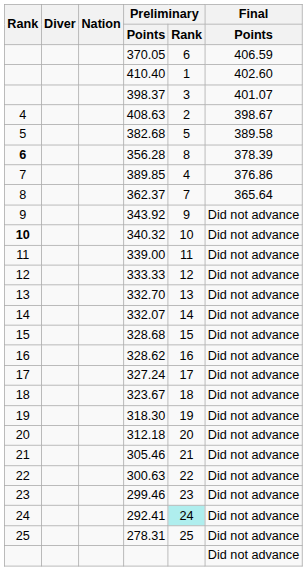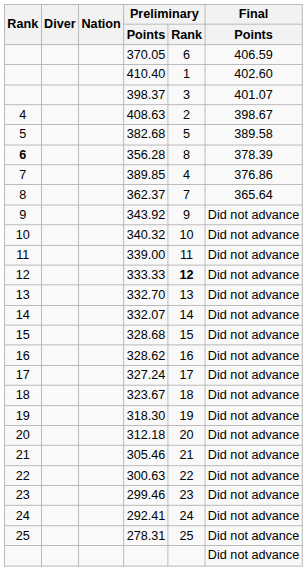(23, 235) bold -> (23, 235) normal
(187, 275) normal -> (187, 275) bold
(187, 515) paleturquoise background -> (187, 515) no background
